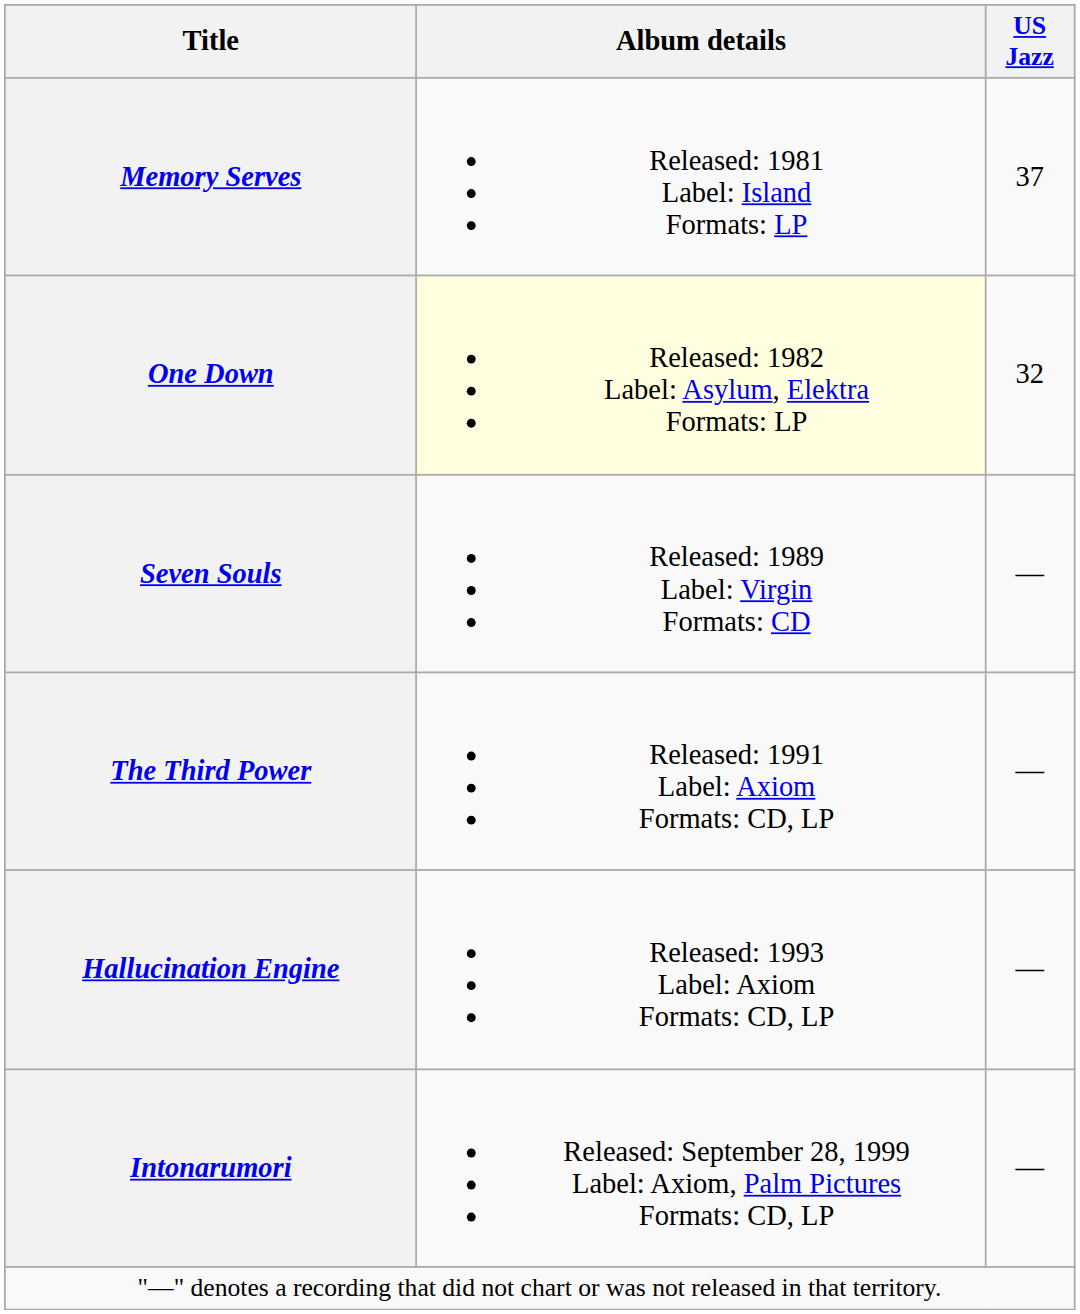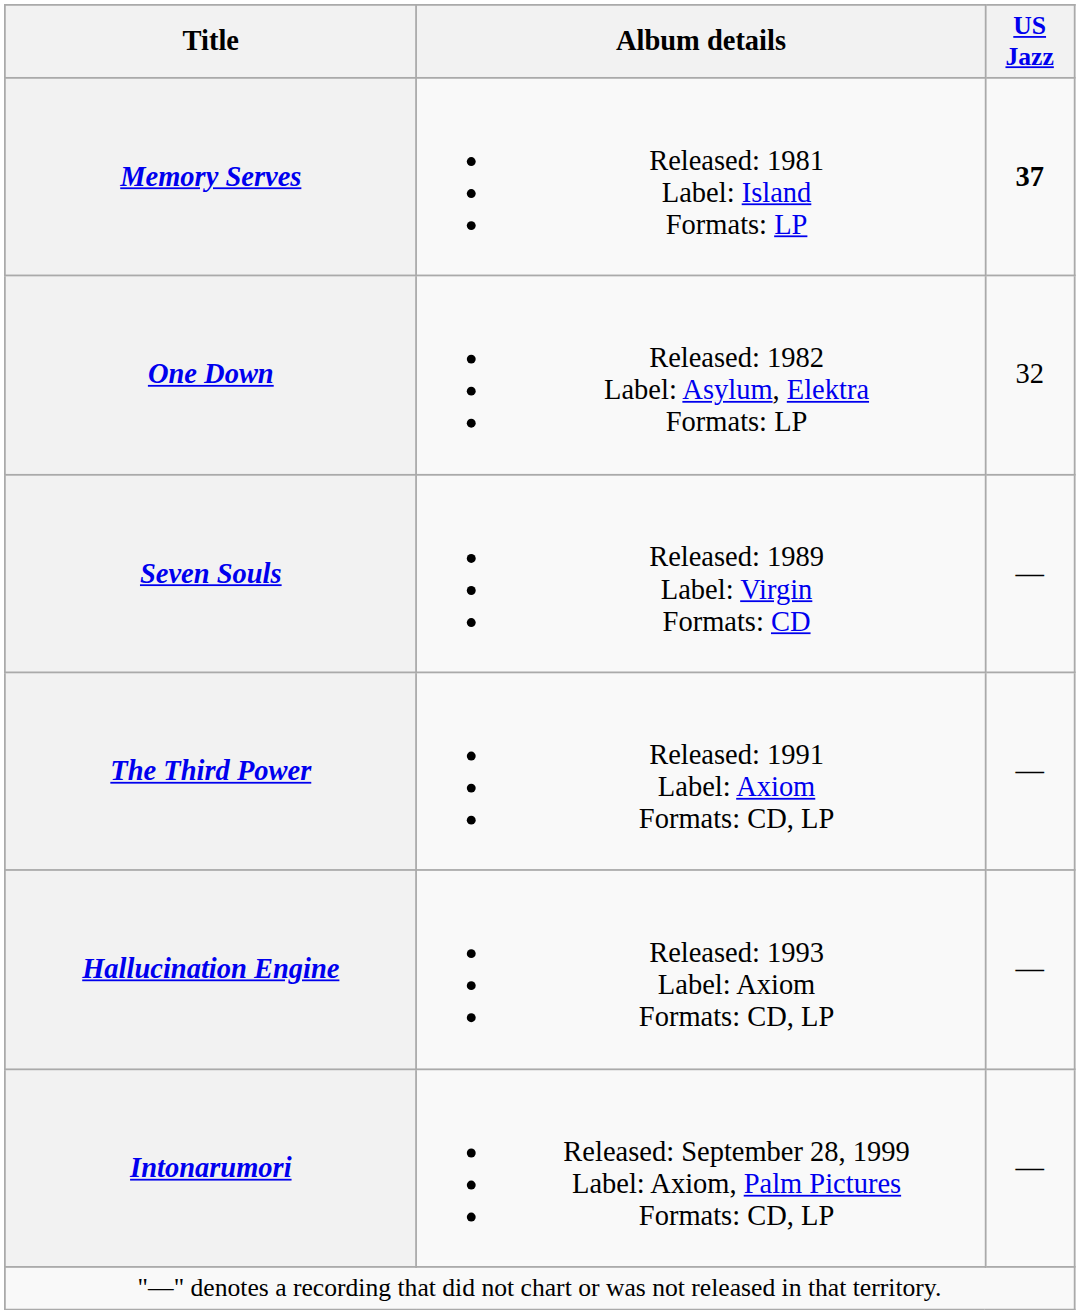(1030, 176) normal -> (1030, 176) bold
(701, 391) lightyellow background -> (701, 391) no background
